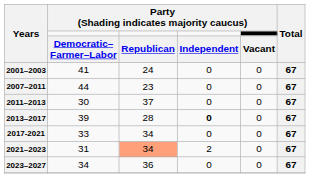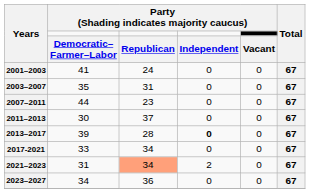+ row: (26, 86)
